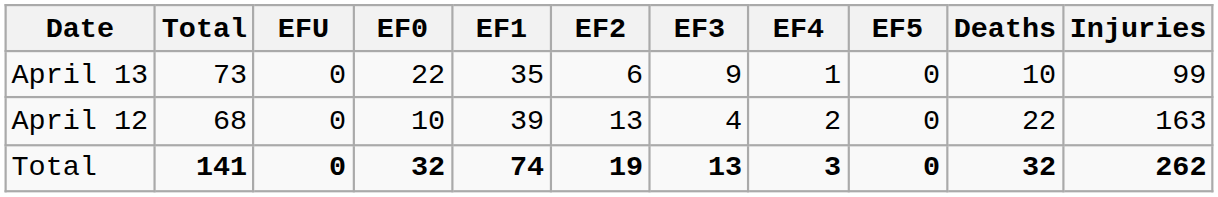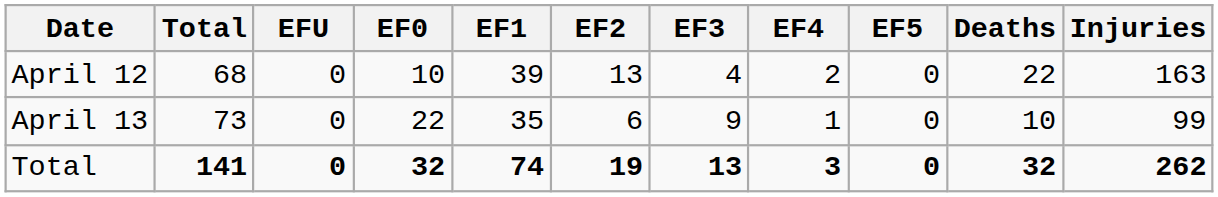rows swapped: (80, 121) <-> (80, 75)
